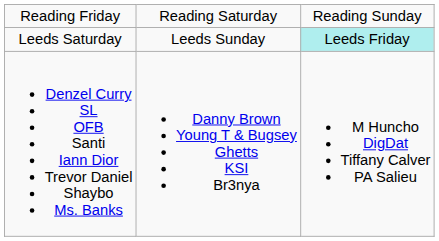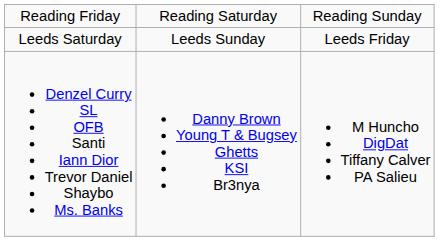(367, 39) paleturquoise background -> (367, 39) no background
